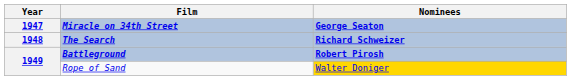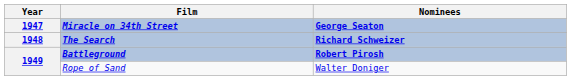(352, 68) gold background -> (352, 68) no background
